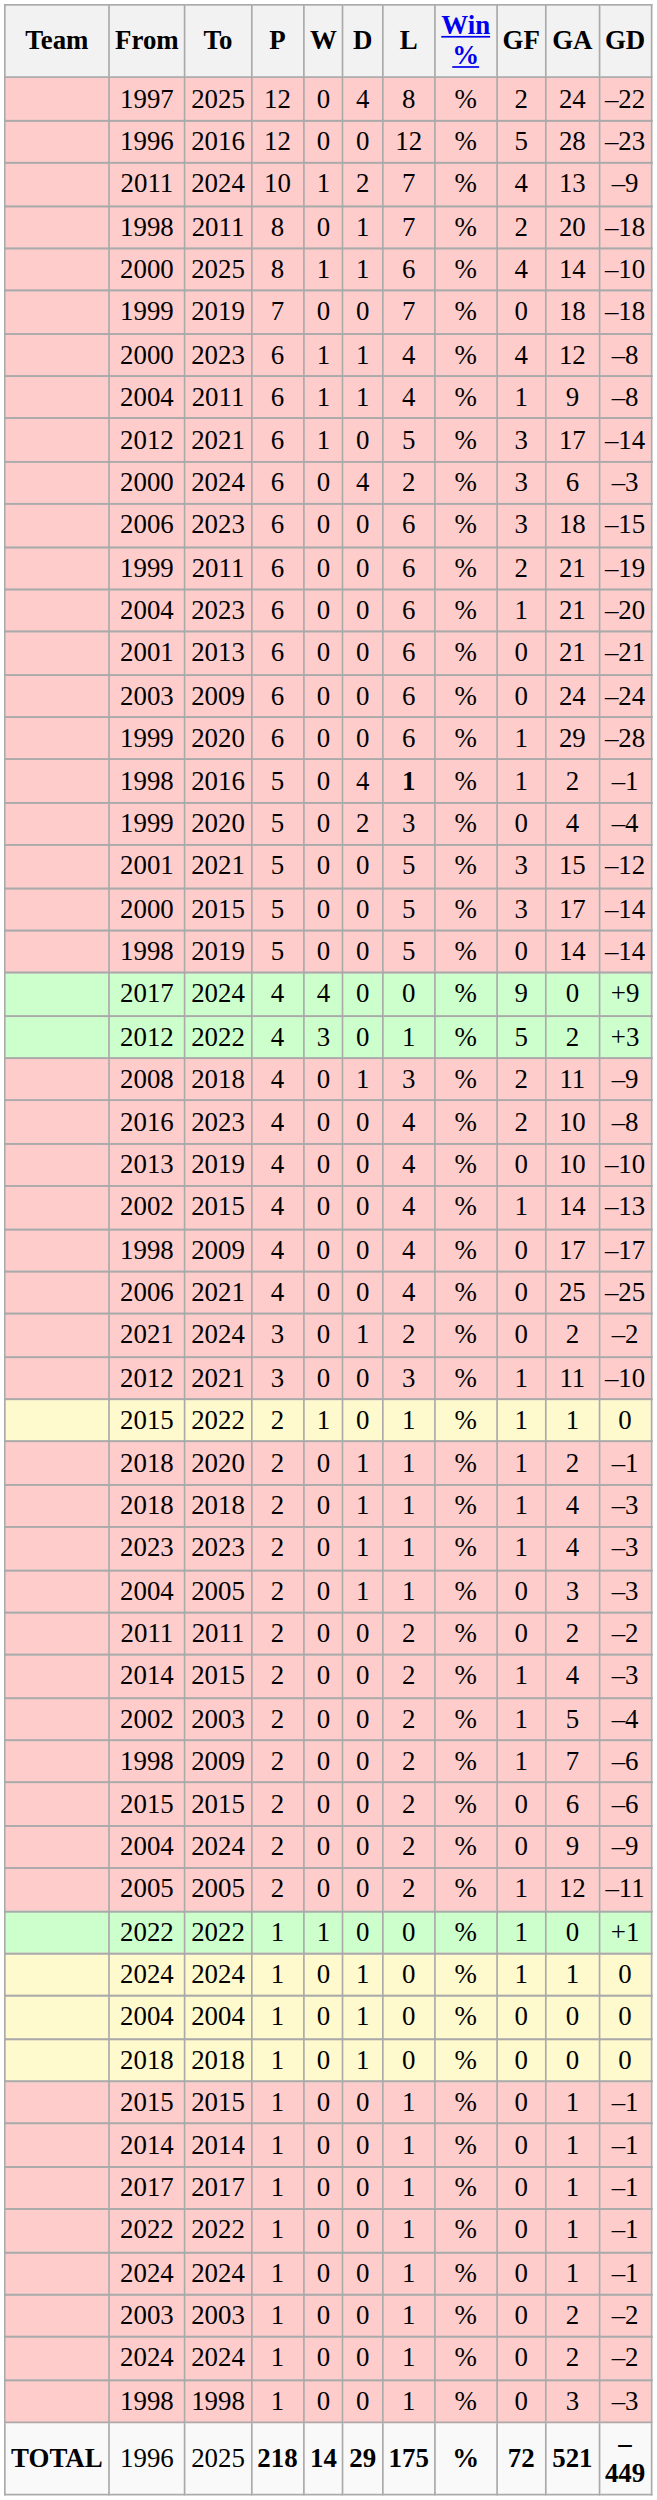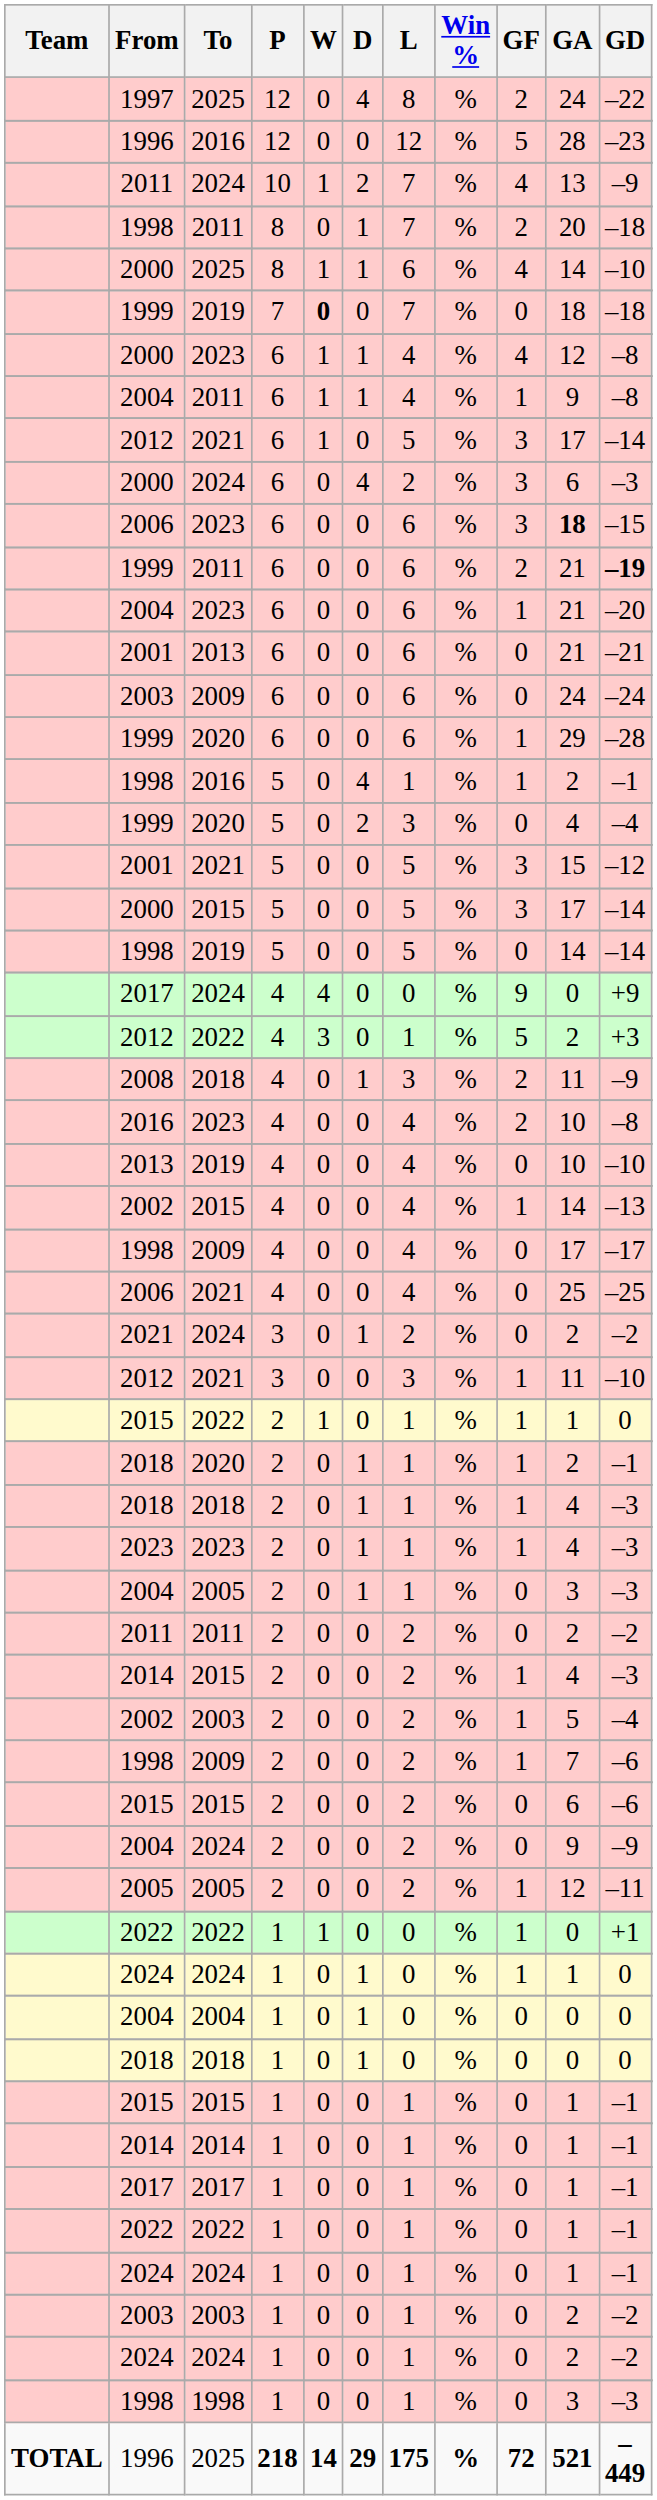(323, 311) normal -> (323, 311) bold
(572, 524) normal -> (572, 524) bold
(625, 567) normal -> (625, 567) bold
(409, 780) bold -> (409, 780) normal
